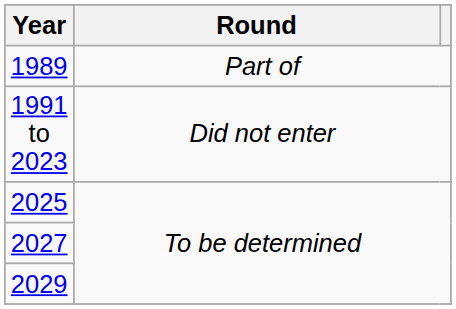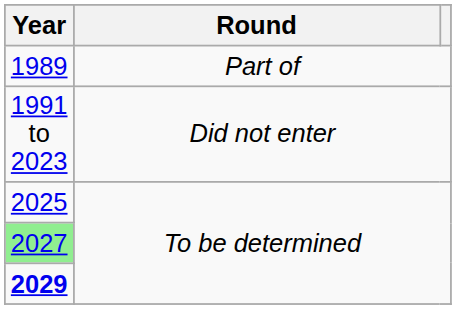(39, 243) no background -> (39, 243) lightgreen background
(39, 283) normal -> (39, 283) bold
